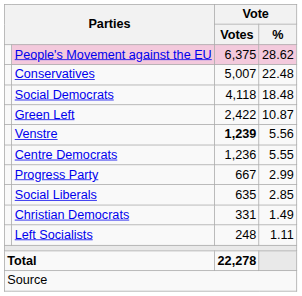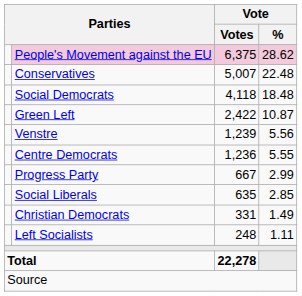(240, 134) bold -> (240, 134) normal
